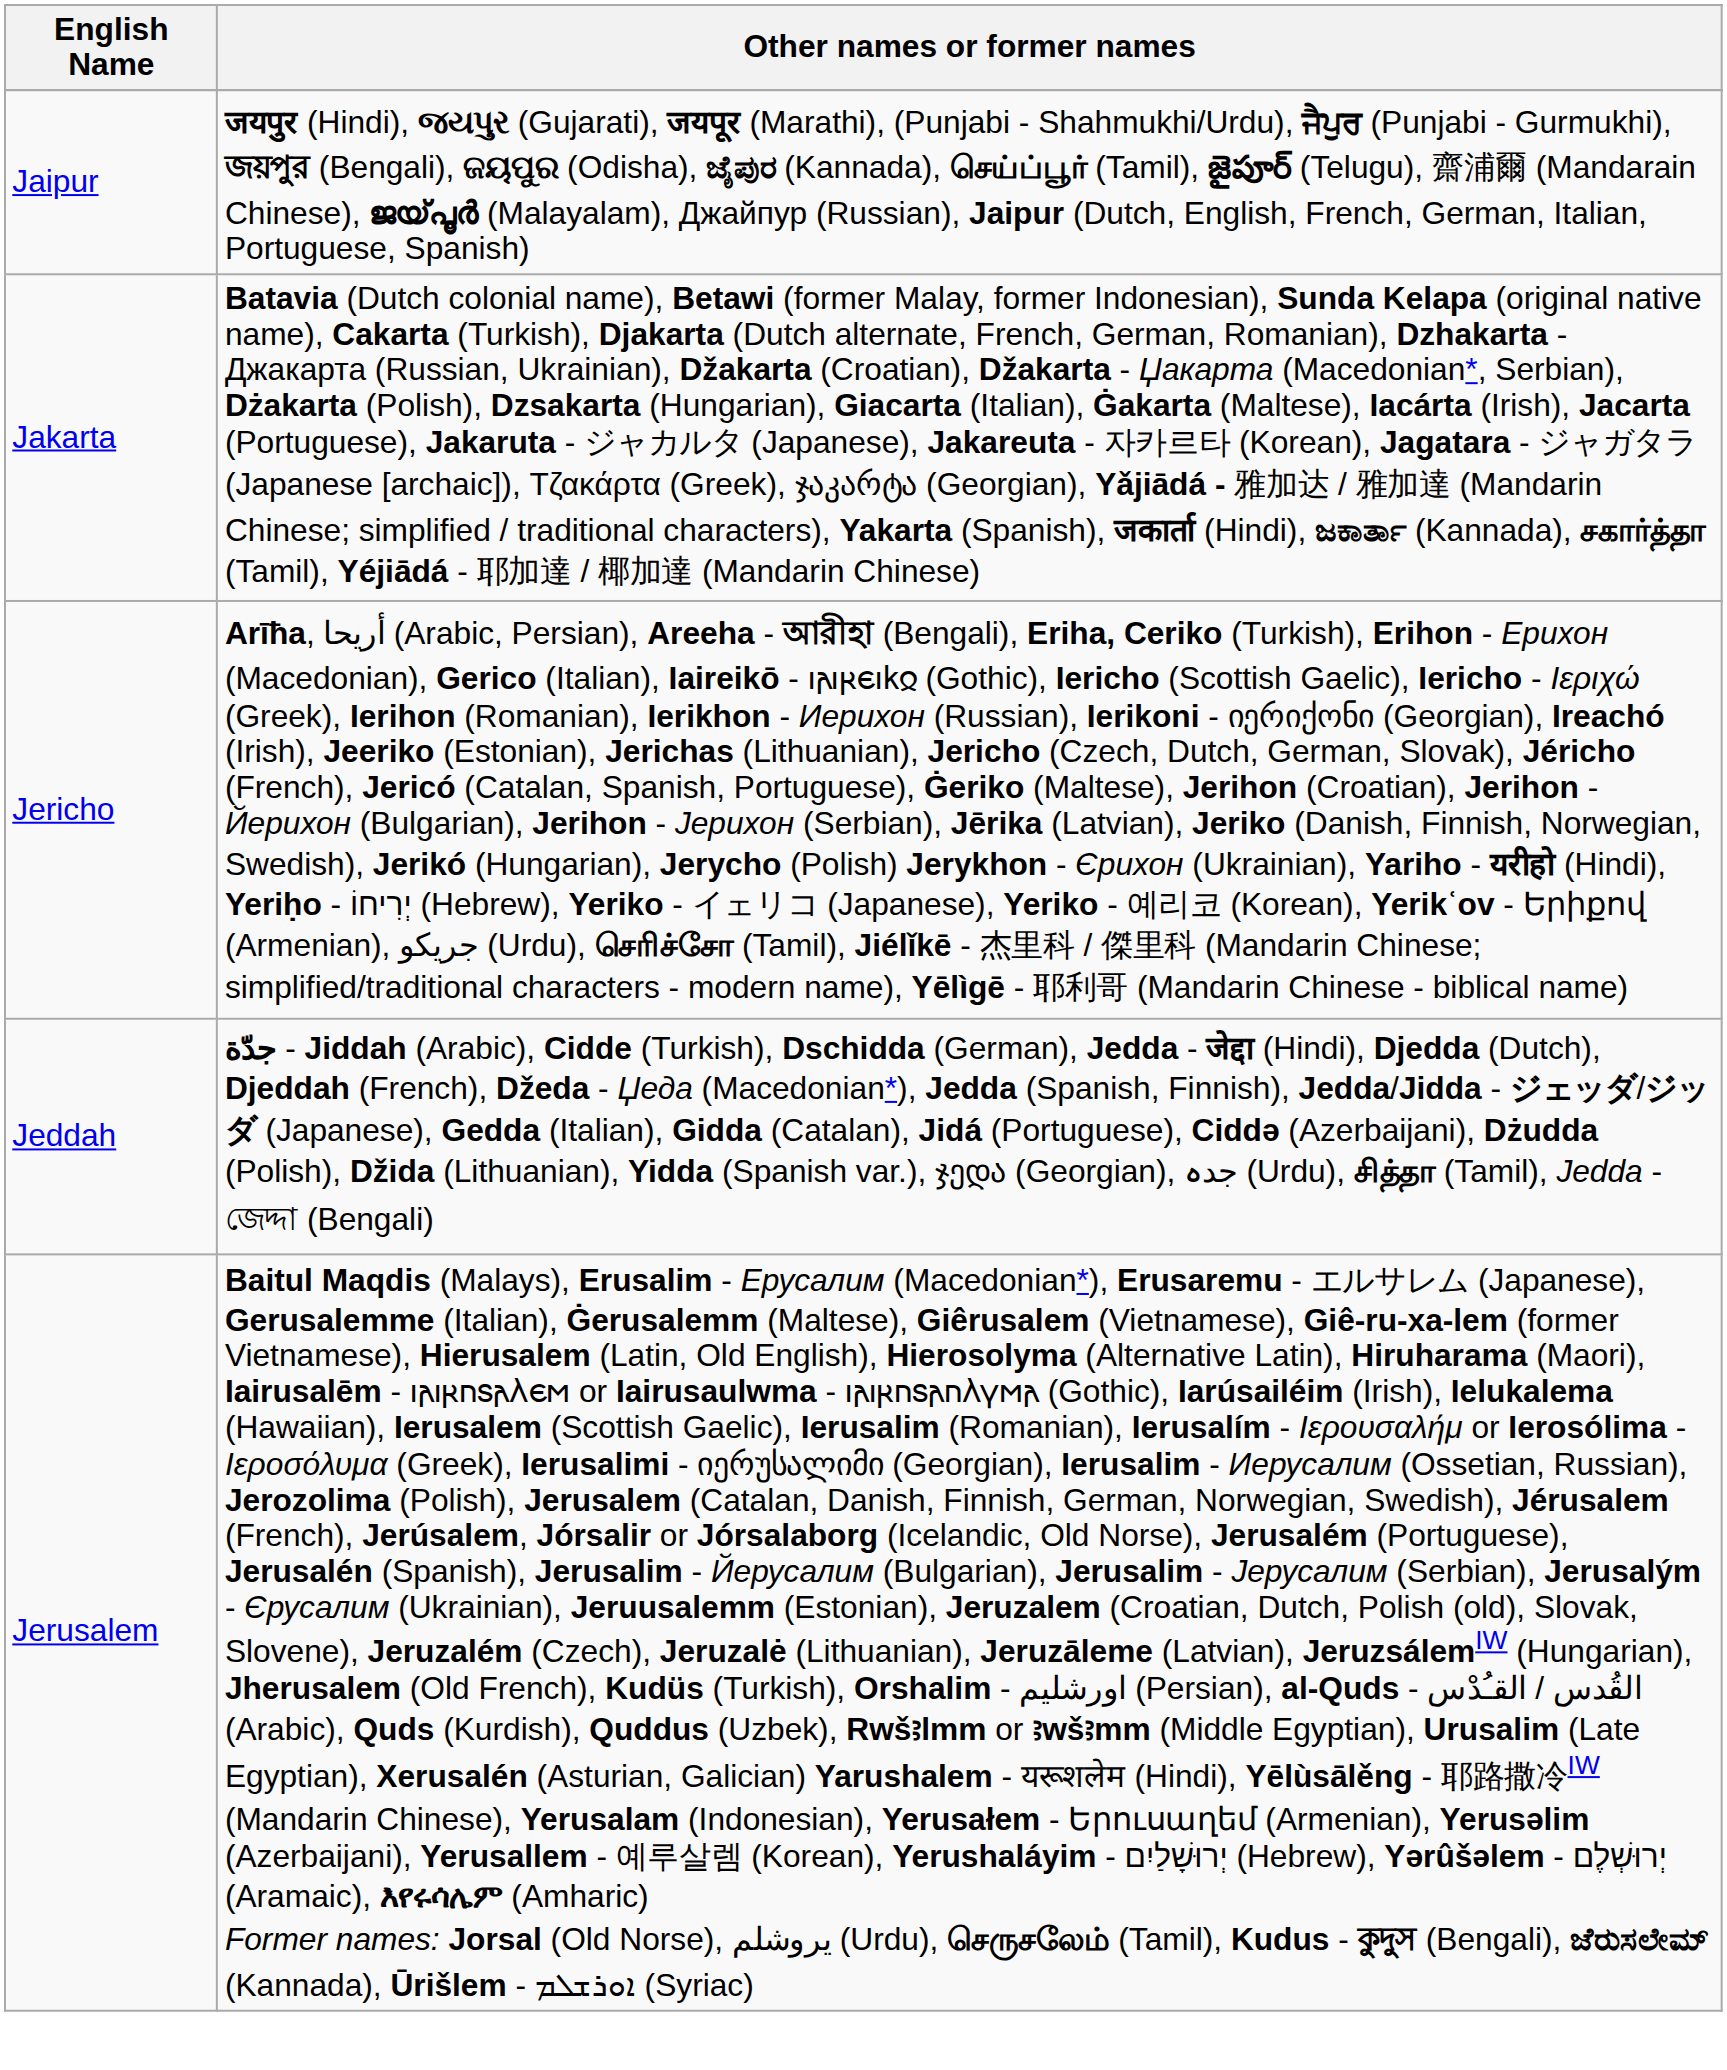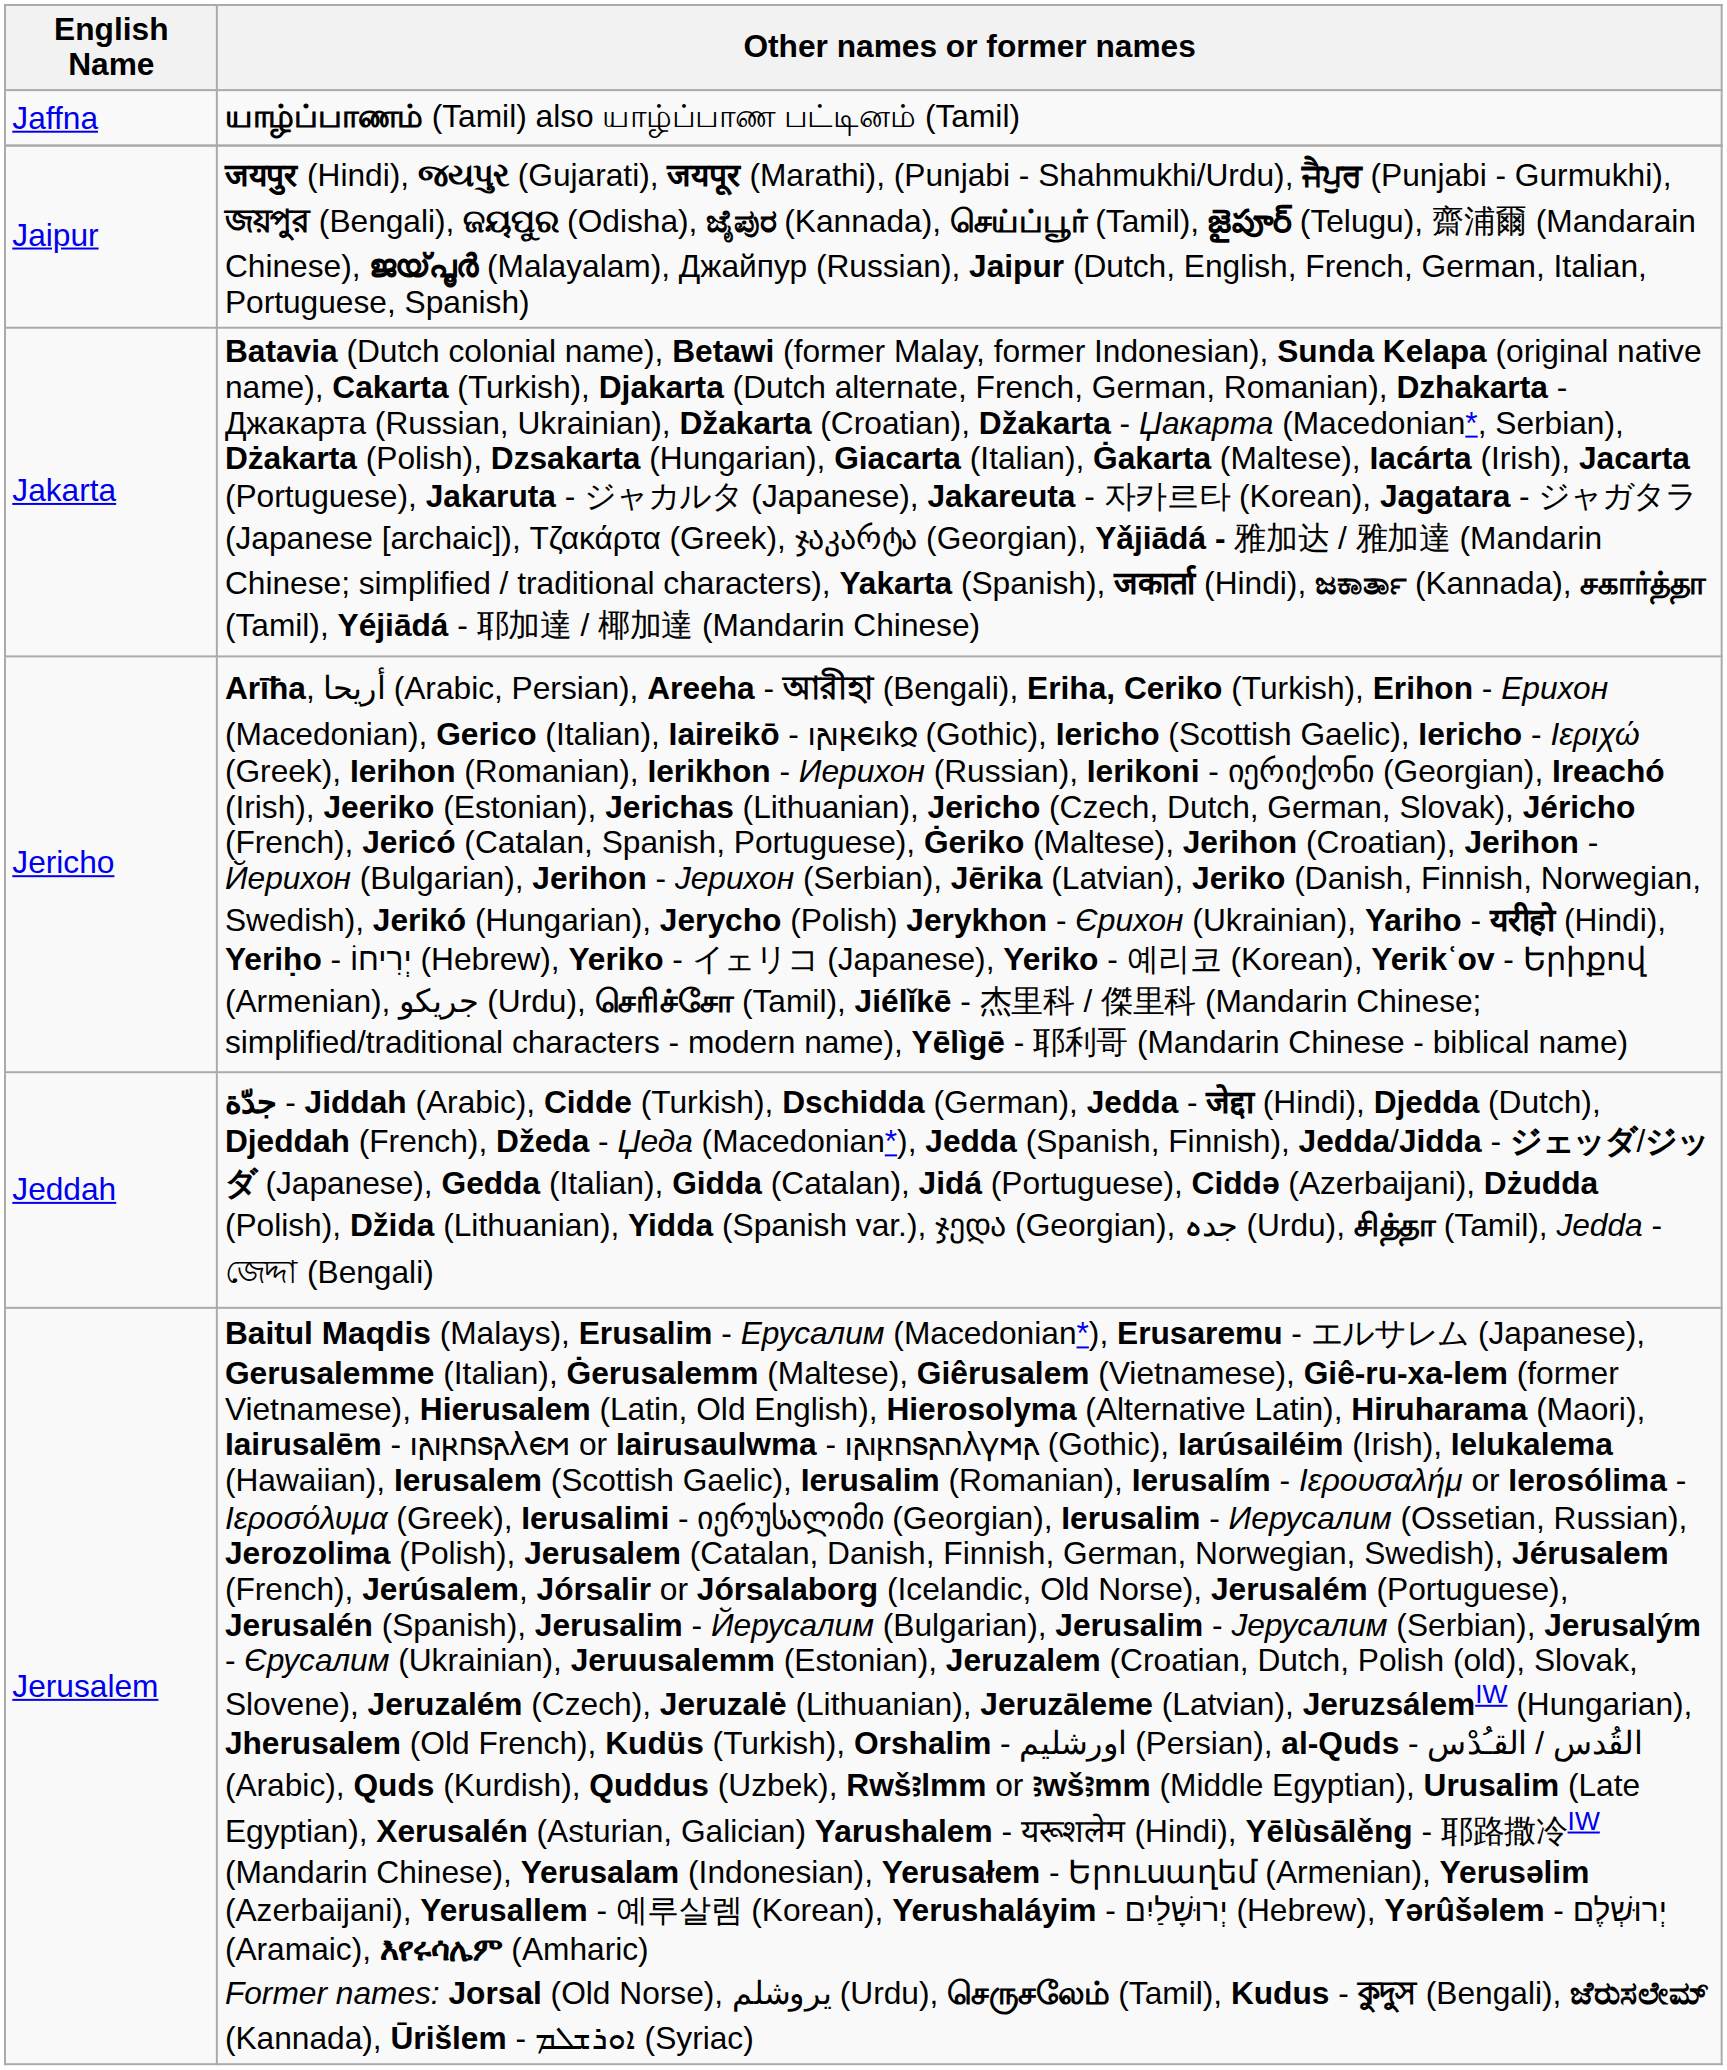+ row: (55, 117)
